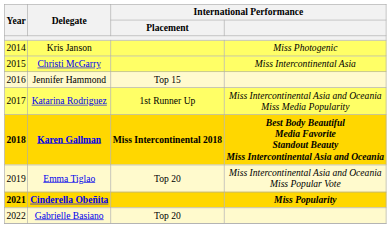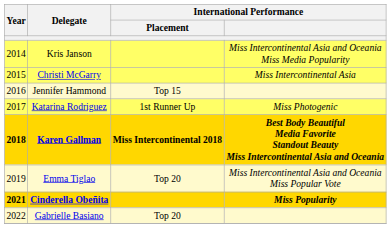(305, 48) Miss Photogenic -> (305, 54) Miss Intercontinental Asia and Oceania Miss Media Popularity
(305, 101) Miss Intercontinental Asia and Oceania Miss Media Popularity -> (305, 107) Miss Photogenic
